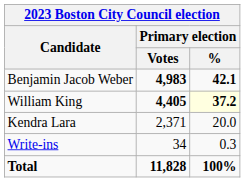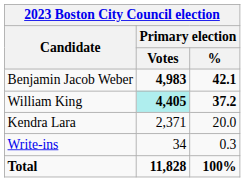(171, 101) no background -> (171, 101) paleturquoise background
(225, 101) lightyellow background -> (225, 101) no background
